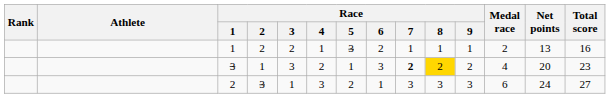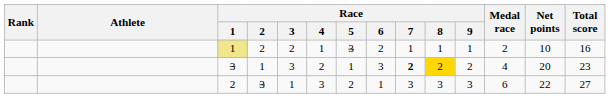(233, 48) no background -> (233, 48) khaki background
(545, 48) 13 -> (545, 48) 10
(545, 84) 24 -> (545, 84) 22
